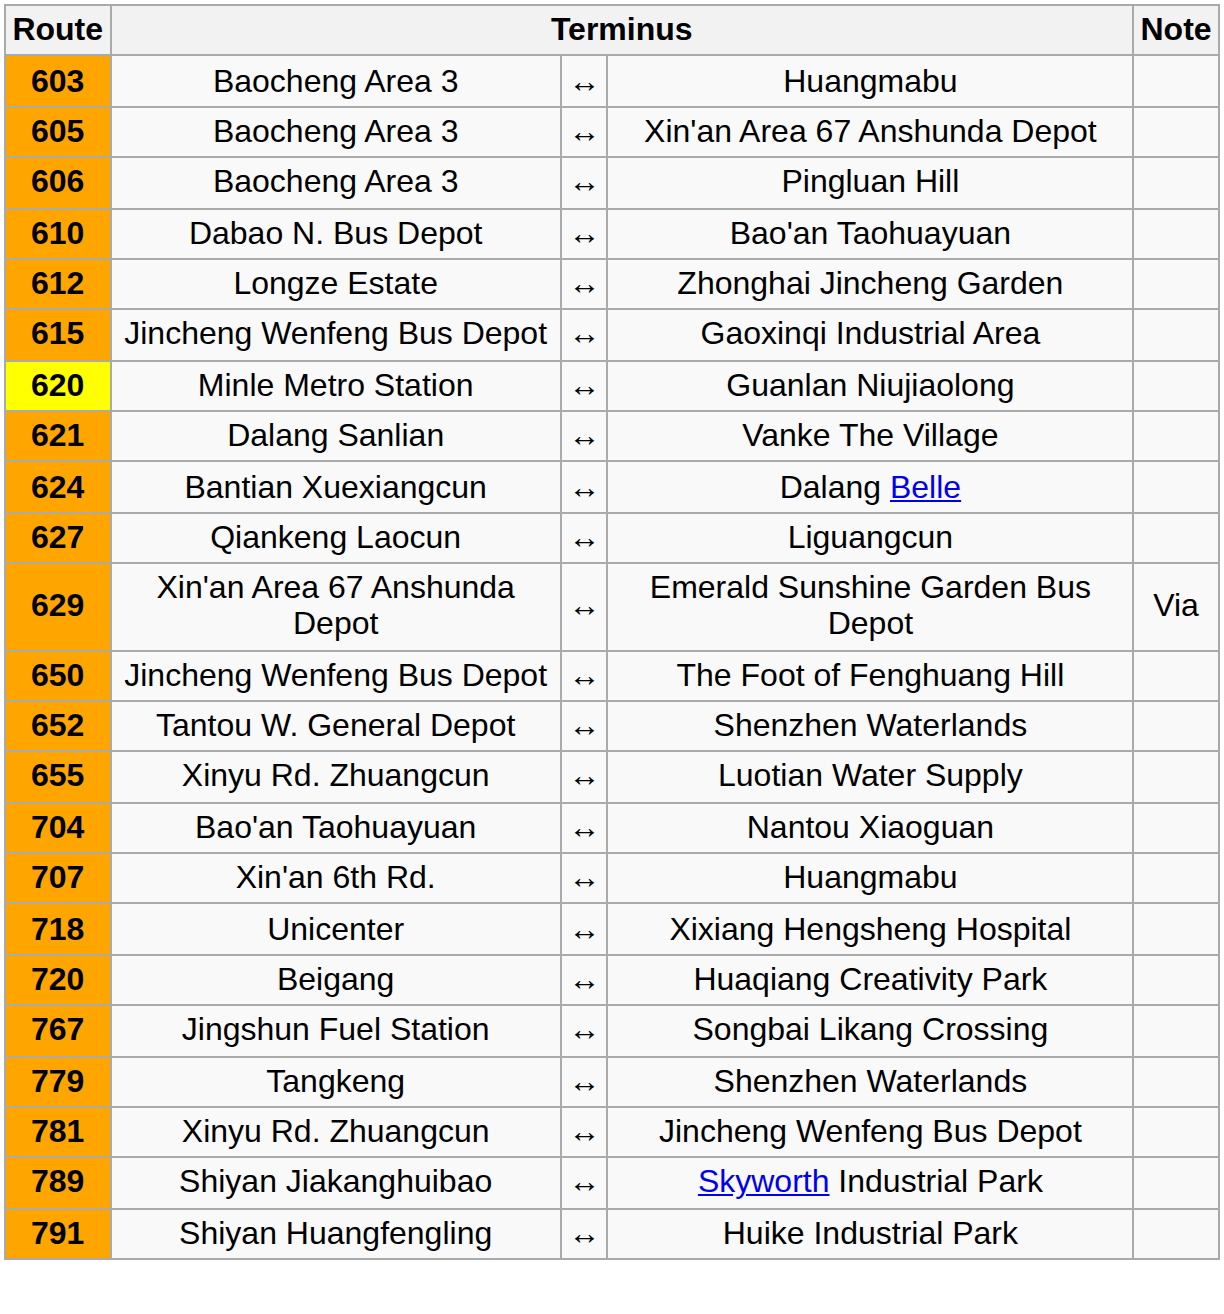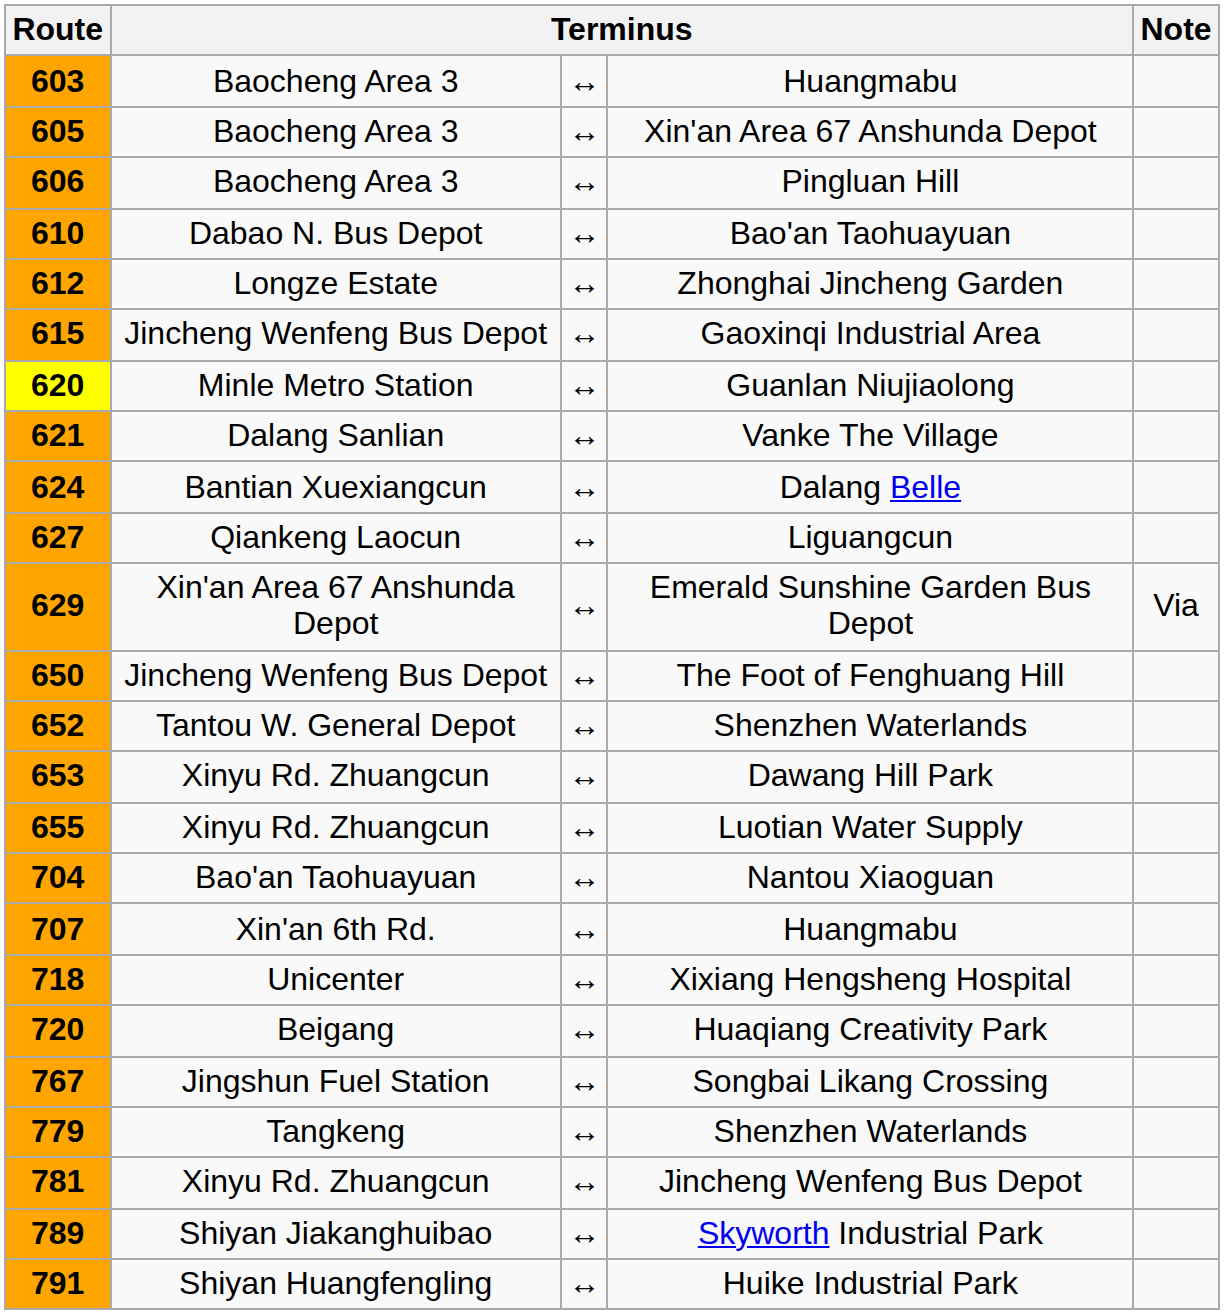+ row: (58, 776)
